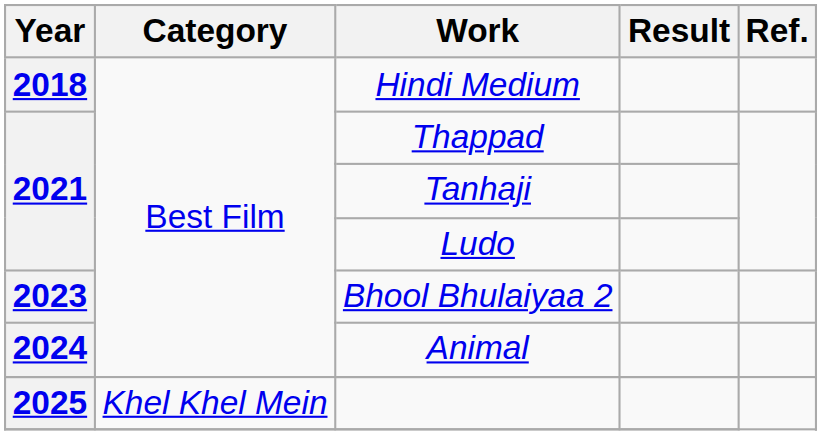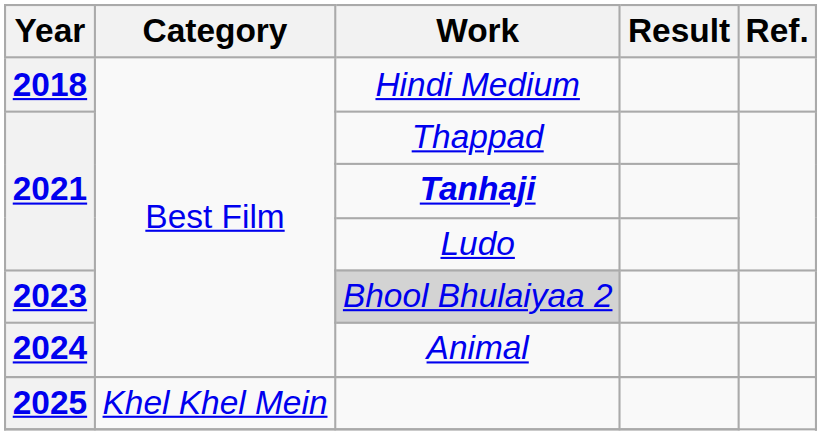(478, 190) normal -> (478, 190) bold
(478, 296) no background -> (478, 296) lightgrey background
